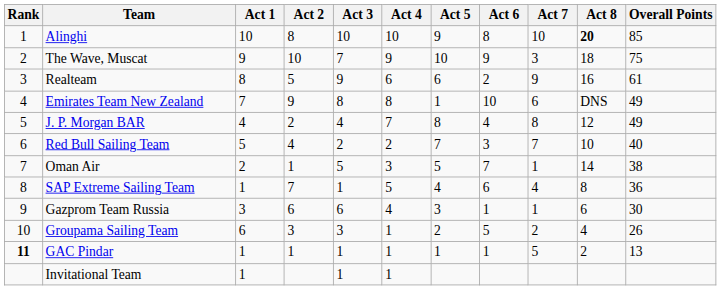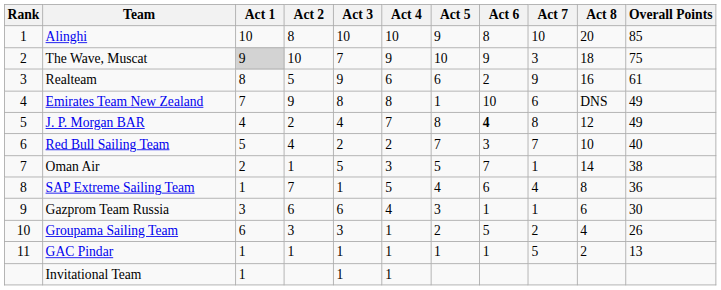(587, 36) bold -> (587, 36) normal
(242, 58) no background -> (242, 58) lightgrey background
(486, 123) normal -> (486, 123) bold
(23, 252) bold -> (23, 252) normal
